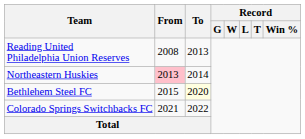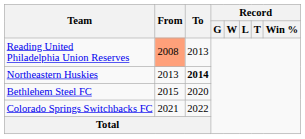(168, 52) no background -> (168, 52) lightsalmon background
(168, 74) pink background -> (168, 74) no background
(198, 74) normal -> (198, 74) bold
(198, 91) lightyellow background -> (198, 91) no background
